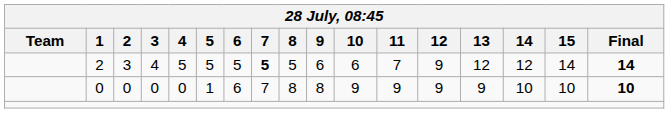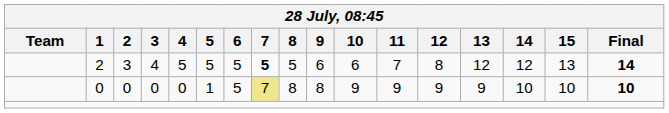(439, 64) 9 -> (439, 64) 8
(567, 64) 14 -> (567, 64) 13
(237, 88) 6 -> (237, 88) 5
(265, 88) no background -> (265, 88) khaki background
